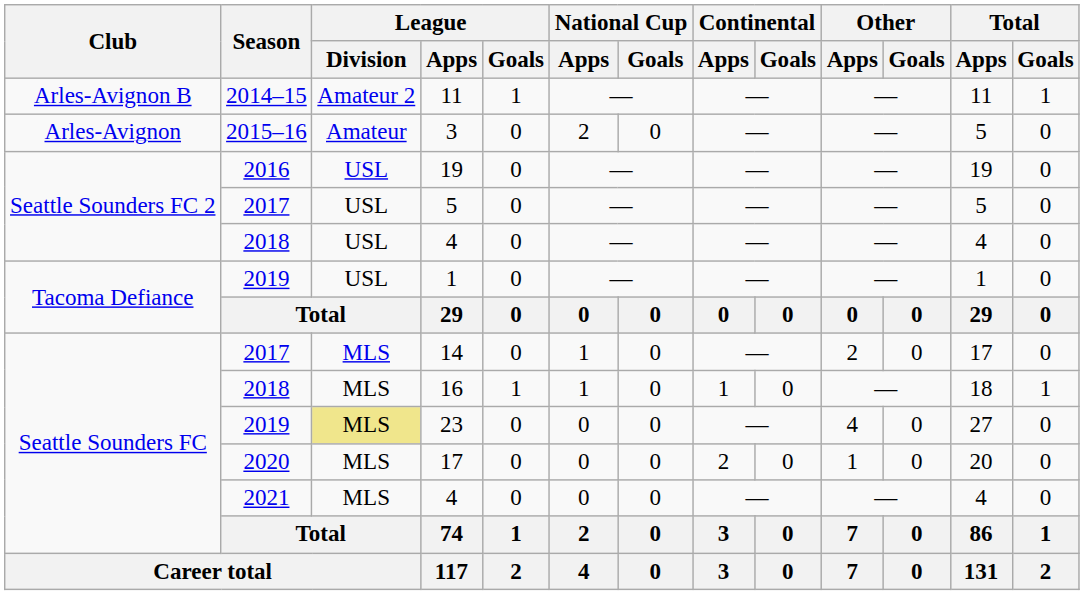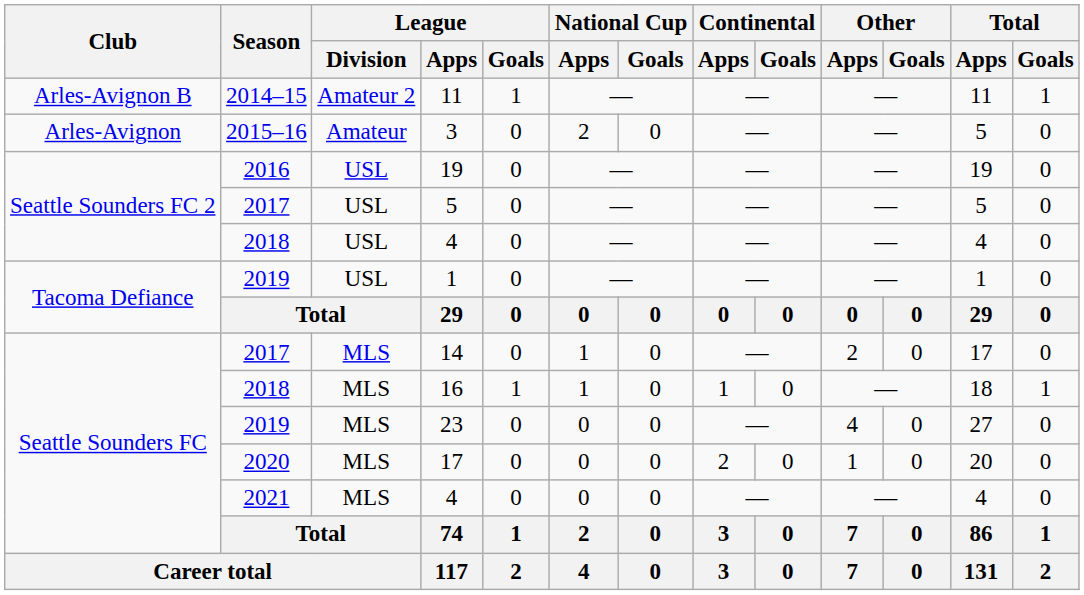(366, 424) khaki background -> (366, 424) no background
